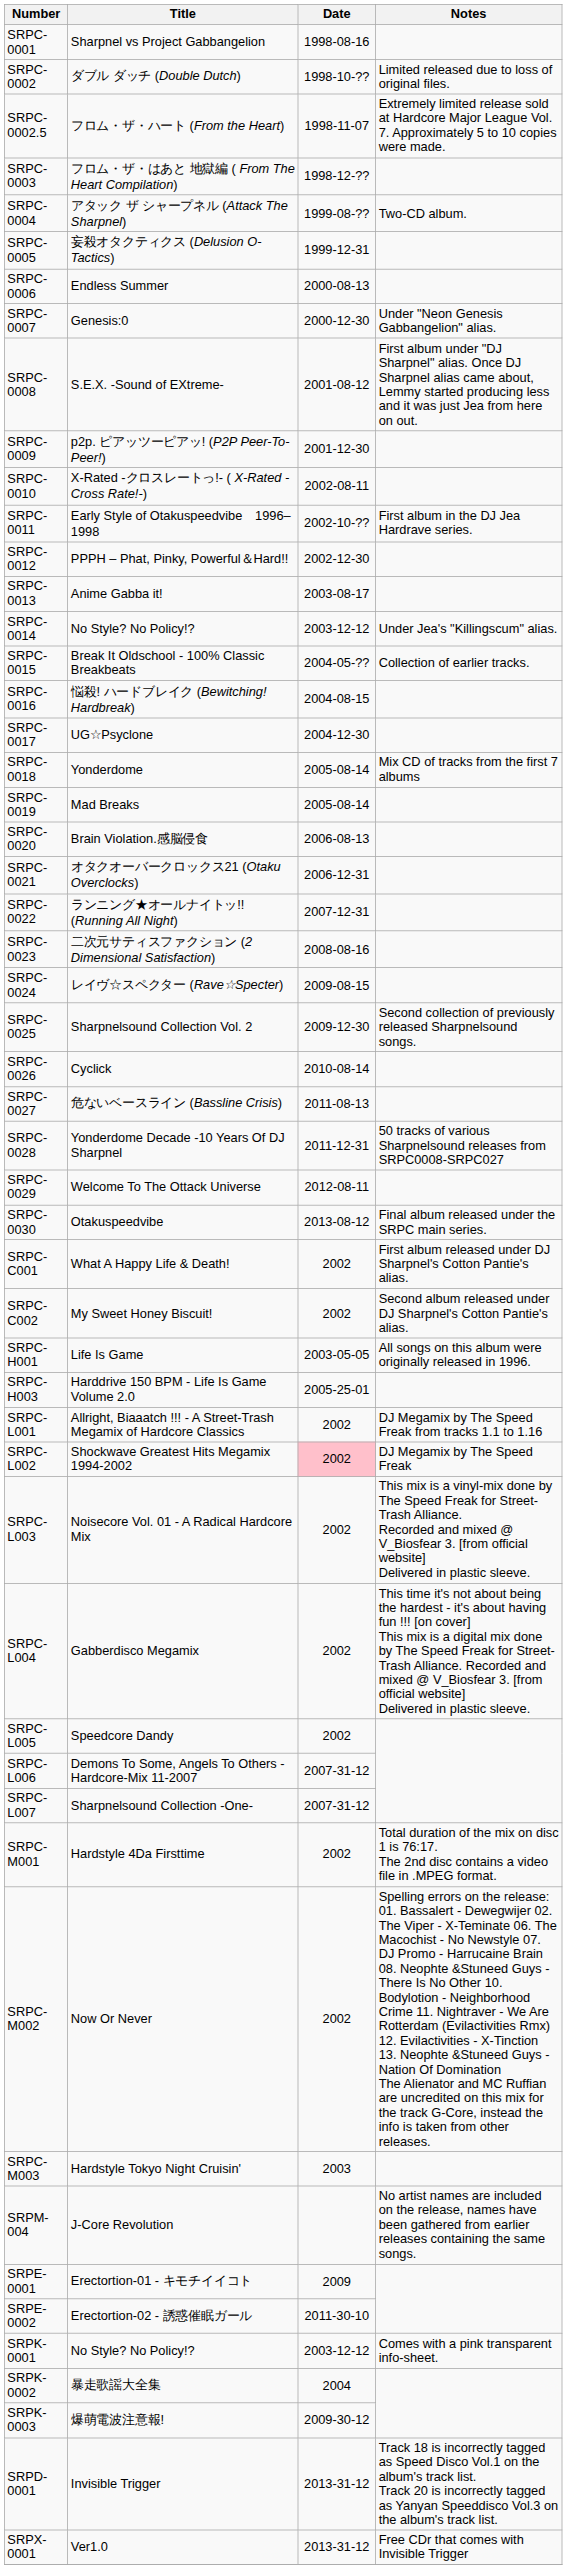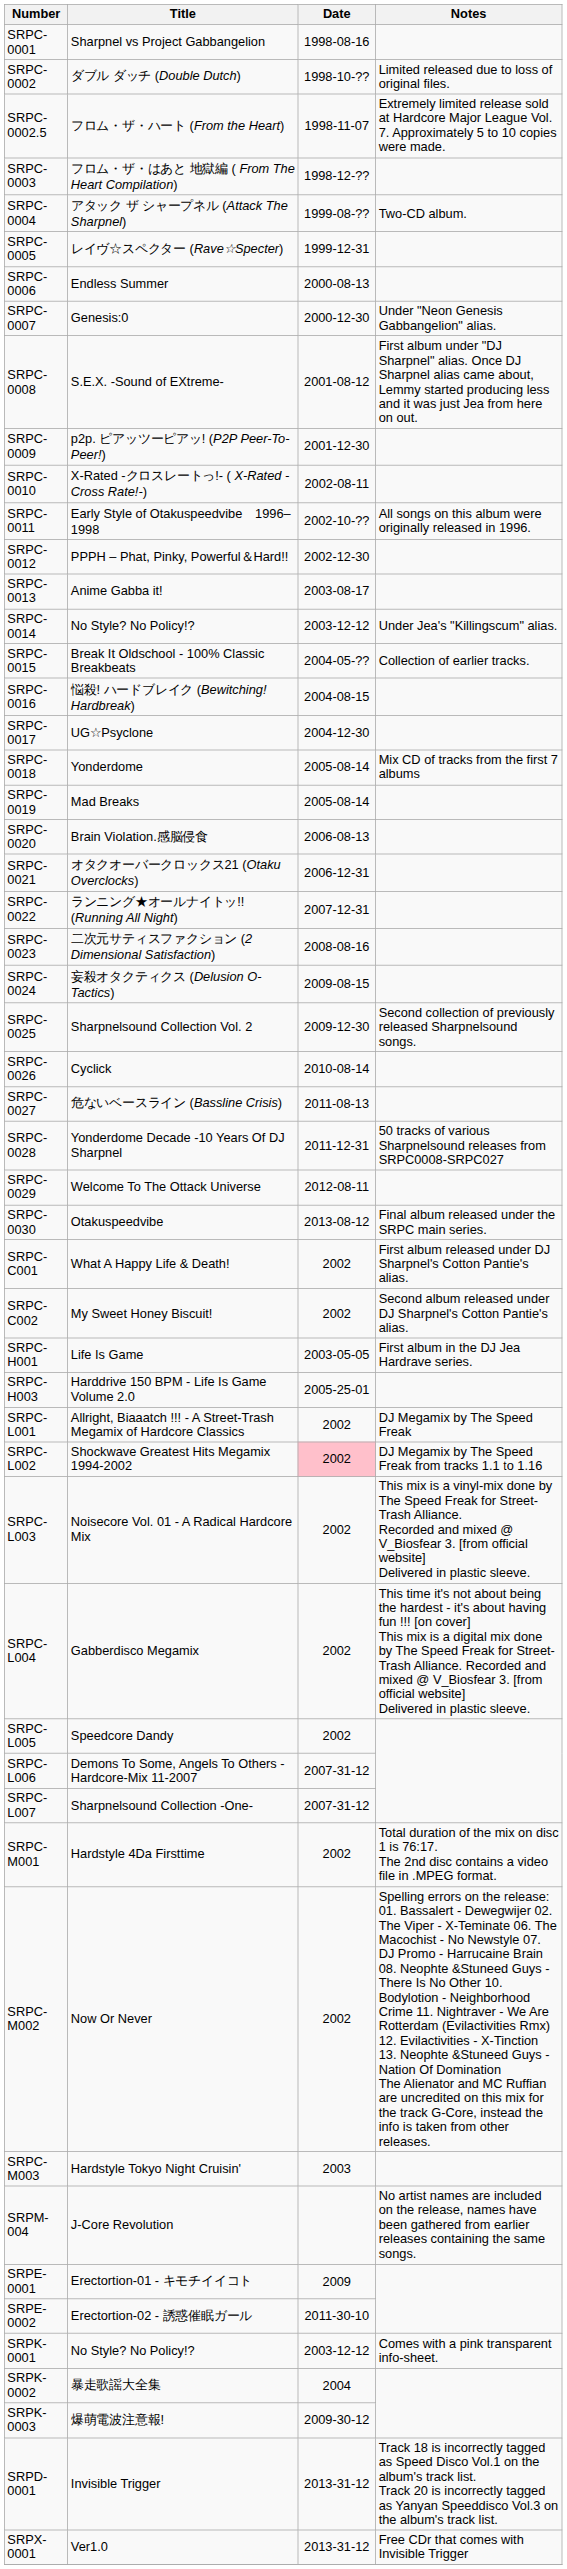(166, 250) 妄殺オタクティクス (Delusion O-Tactics) -> (177, 248) レイヴ☆スペクター (Rave☆Specter)
(449, 523) First album in the DJ Jea Hardrave series. -> (460, 521) All songs on this album were originally released in 1996.
(177, 984) レイヴ☆スペクター (Rave☆Specter) -> (166, 984) 妄殺オタクティクス (Delusion O-Tactics)
(460, 1355) All songs on this album were originally released in 1996. -> (449, 1355) First album in the DJ Jea Hardrave series.
(460, 1424) DJ Megamix by The Speed Freak from tracks 1.1 to 1.16 -> (456, 1424) DJ Megamix by The Speed Freak
(456, 1459) DJ Megamix by The Speed Freak -> (460, 1459) DJ Megamix by The Speed Freak from tracks 1.1 to 1.16
